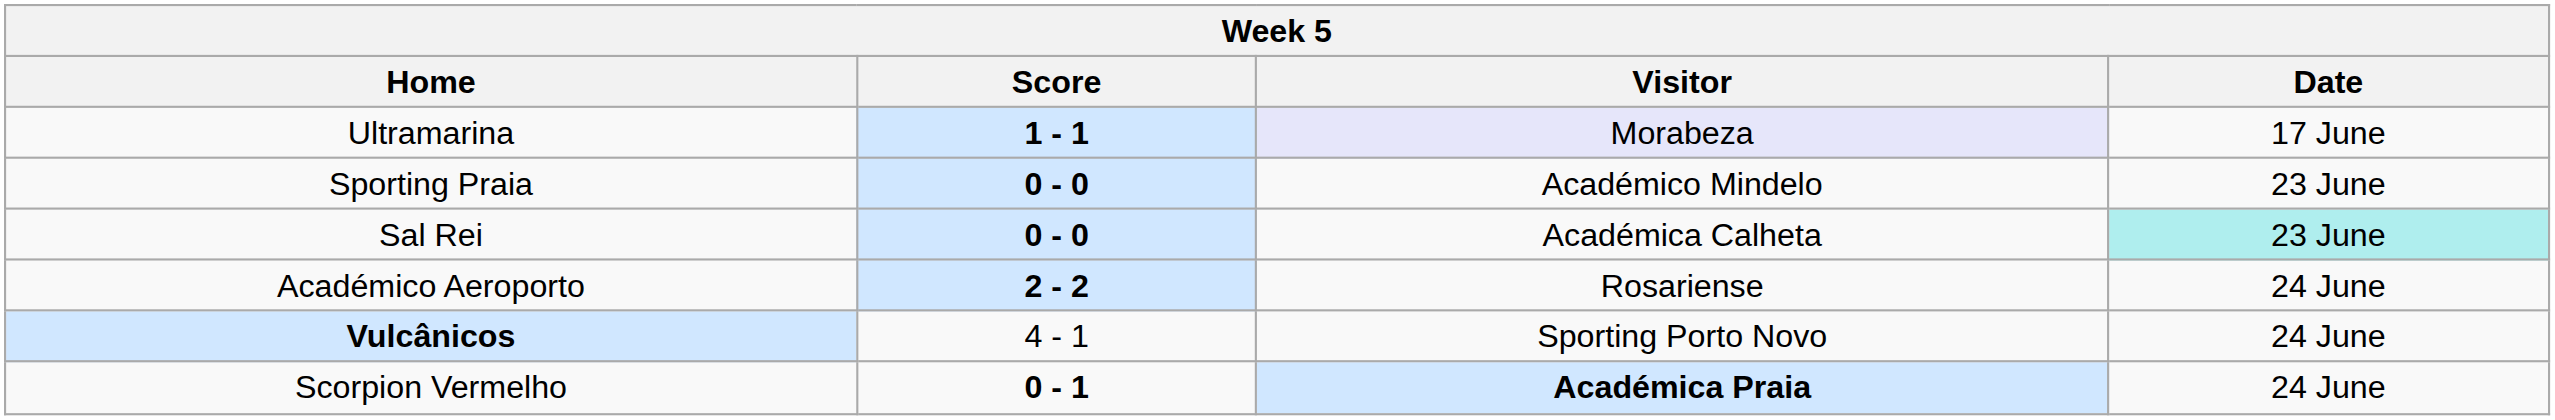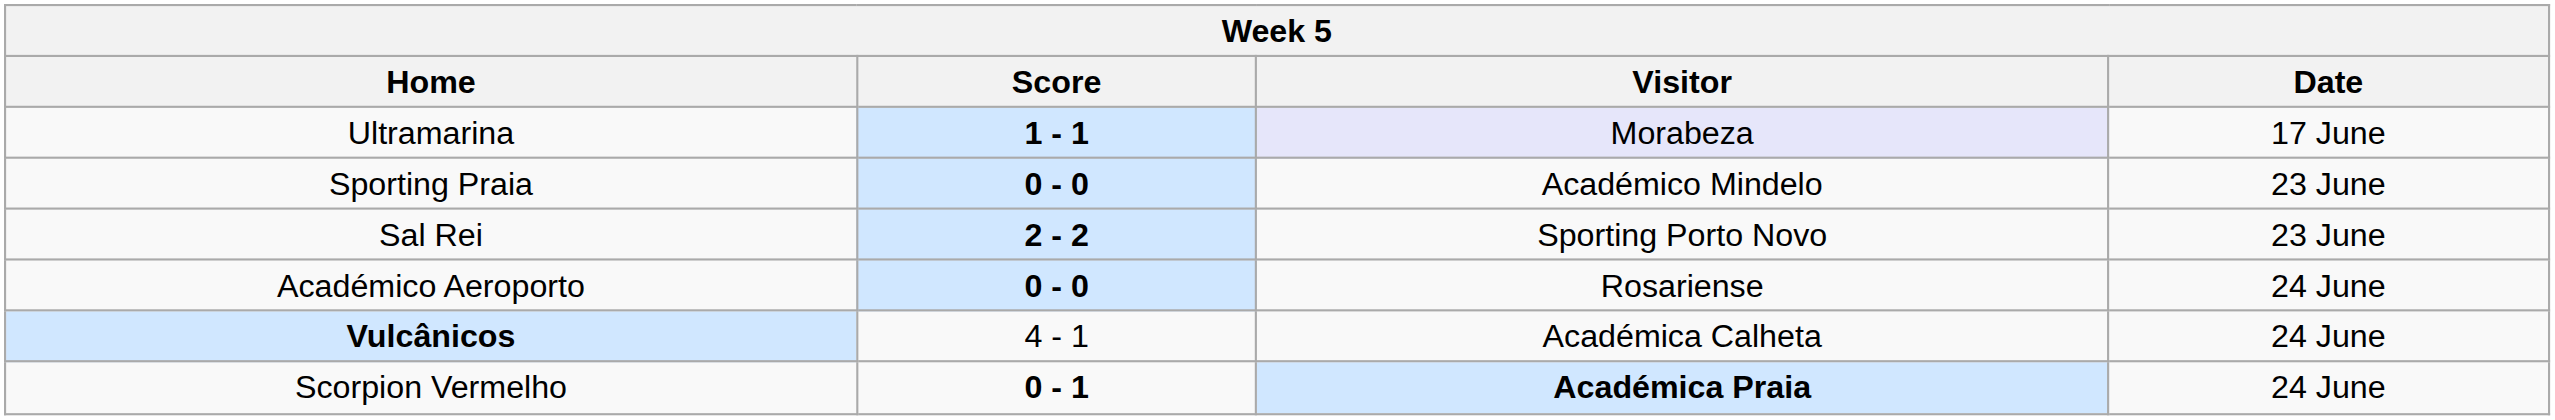(1057, 235) 0 - 0 -> (1057, 235) 2 - 2
(1682, 235) Académica Calheta -> (1682, 235) Sporting Porto Novo
(2328, 235) paleturquoise background -> (2328, 235) no background
(1057, 286) 2 - 2 -> (1057, 286) 0 - 0
(1682, 337) Sporting Porto Novo -> (1682, 337) Académica Calheta
